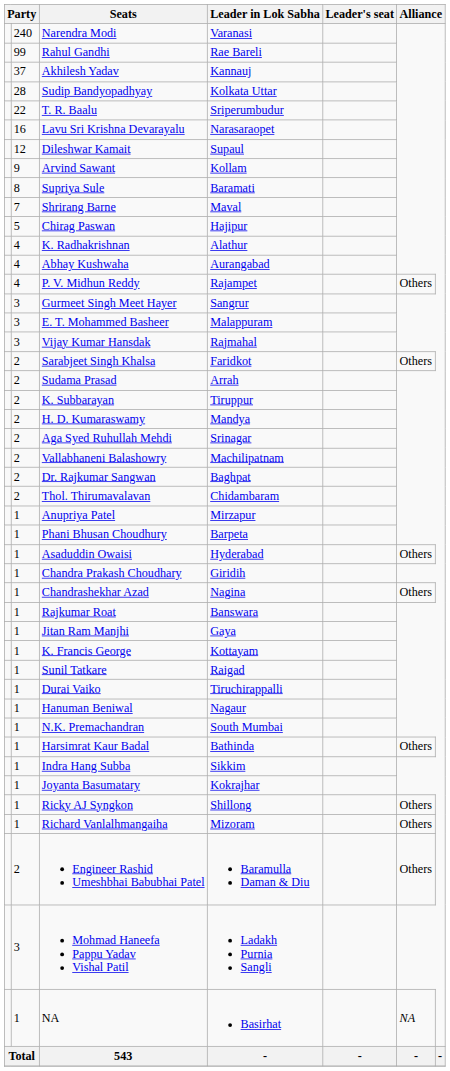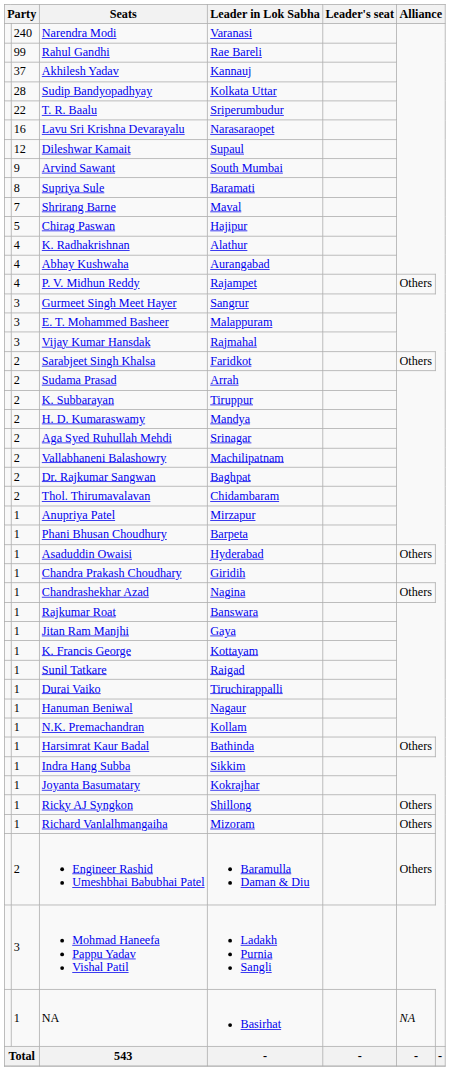(228, 168) Kollam -> (247, 168) South Mumbai
(247, 727) South Mumbai -> (228, 727) Kollam
